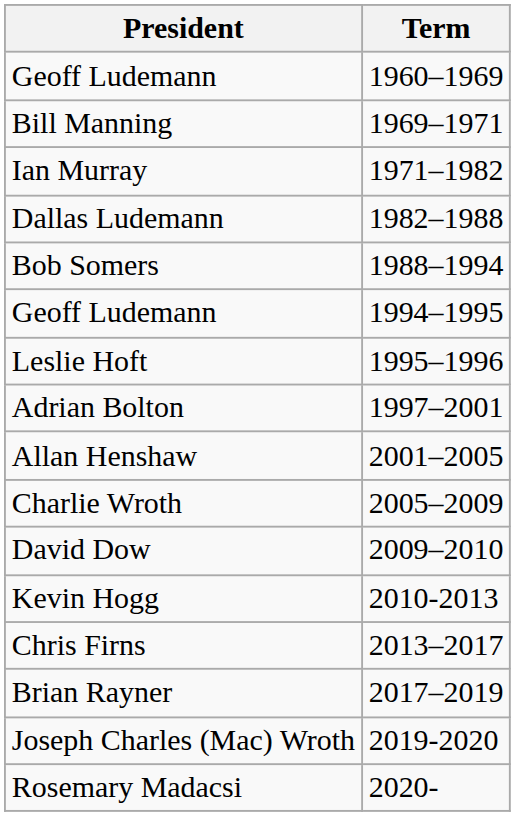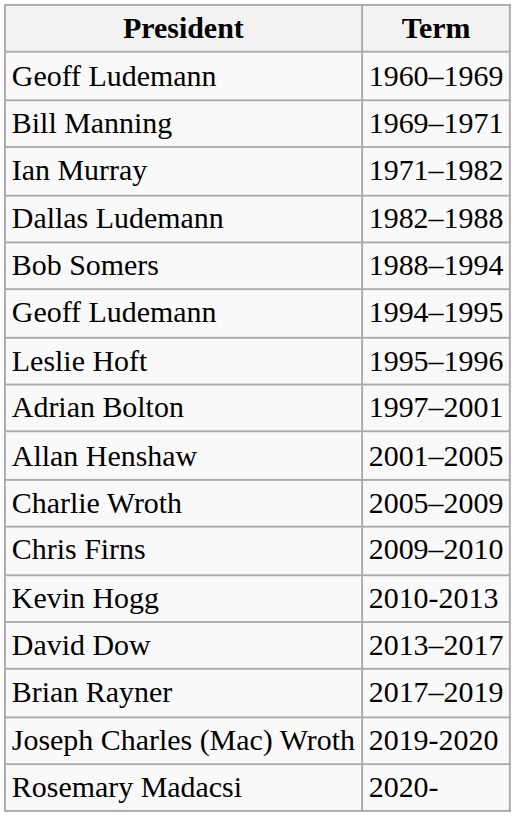(81, 550) David Dow -> (79, 550) Chris Firns
(79, 645) Chris Firns -> (81, 645) David Dow
